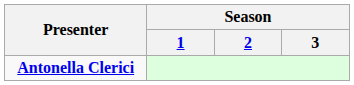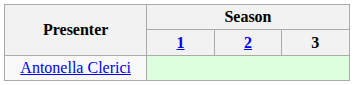(76, 67) bold -> (76, 67) normal
